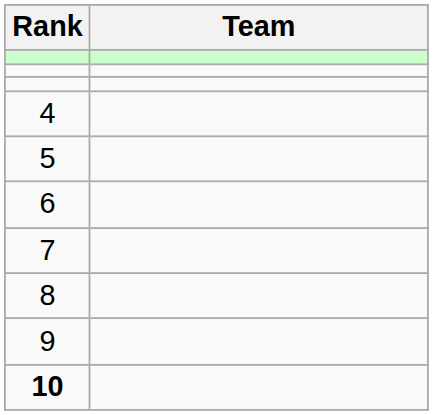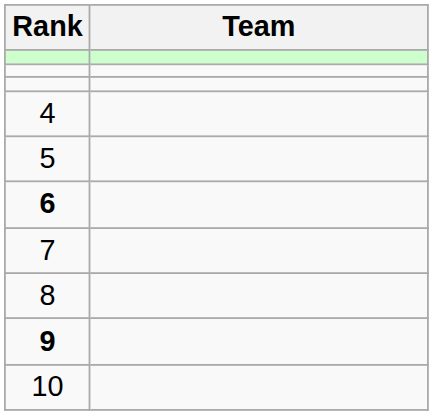(48, 204) normal -> (48, 204) bold
(48, 341) normal -> (48, 341) bold
(48, 386) bold -> (48, 386) normal
